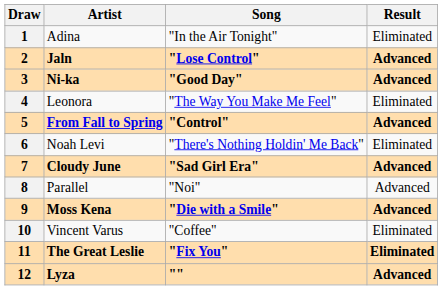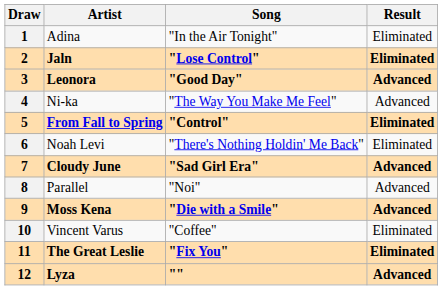(402, 58) Advanced -> (402, 58) Eliminated
(63, 79) Ni-ka -> (71, 79) Leonora
(69, 101) Leonora -> (62, 101) Ni-ka
(402, 101) Eliminated -> (402, 101) Advanced
(402, 123) Advanced -> (402, 123) Eliminated
